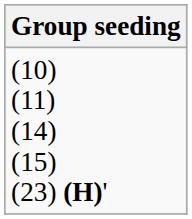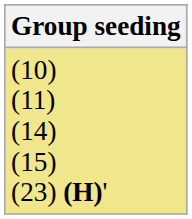(59, 130) no background -> (59, 130) khaki background
